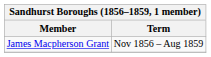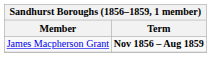(159, 44) normal -> (159, 44) bold
